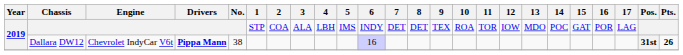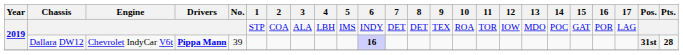(238, 42) 38 -> (238, 42) 39
(372, 42) normal -> (372, 42) bold
(668, 42) 26 -> (668, 42) 28
